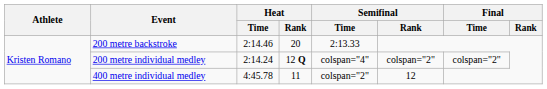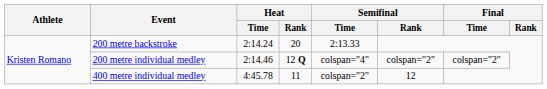(258, 44) 2:14.46 -> (258, 44) 2:14.24
(258, 60) 2:14.24 -> (258, 60) 2:14.46
